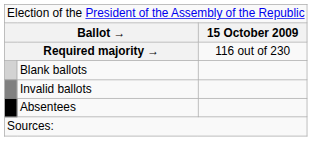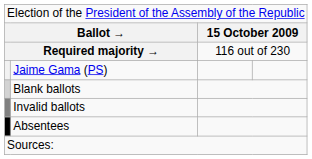+ row: (60, 70)
